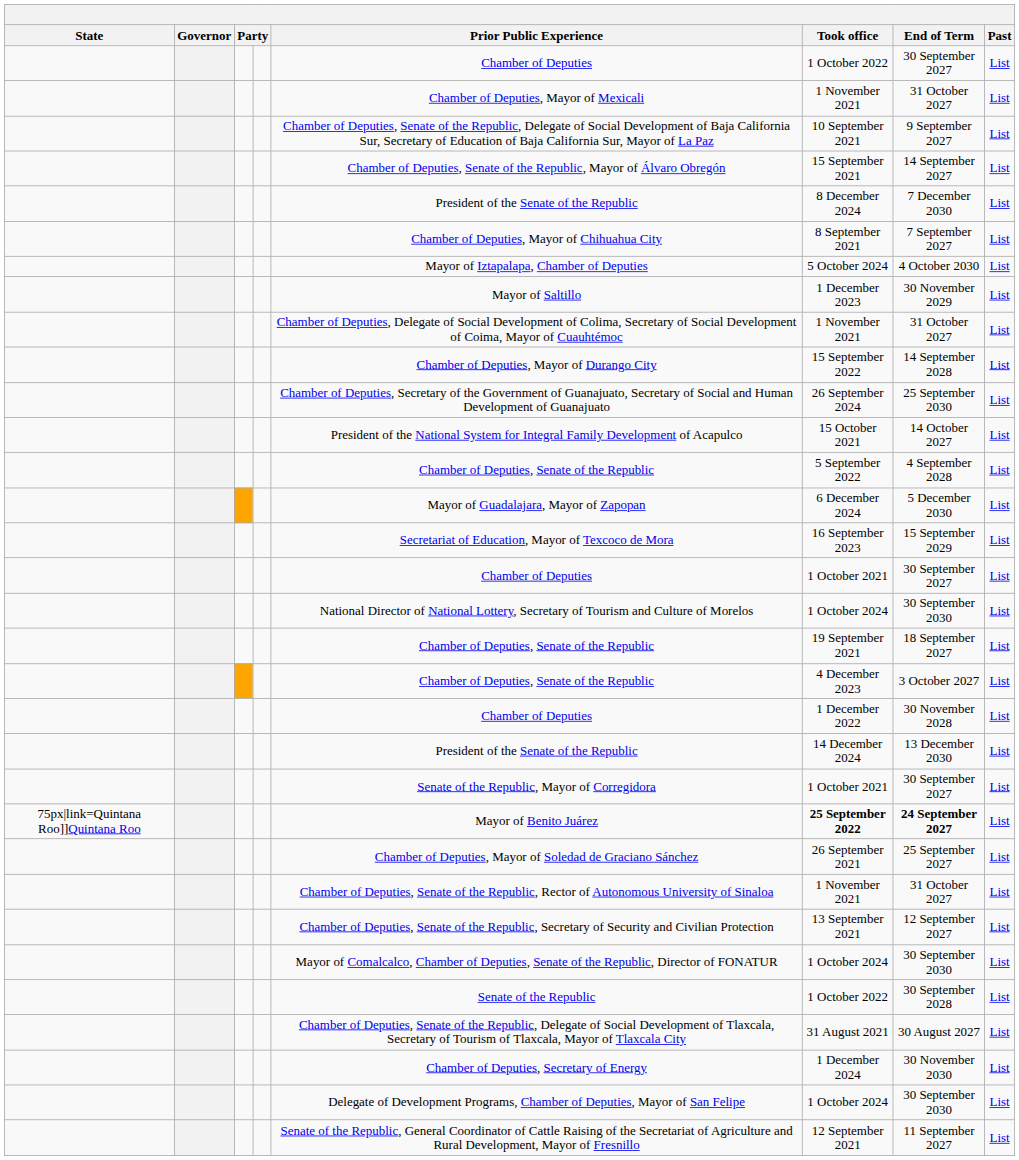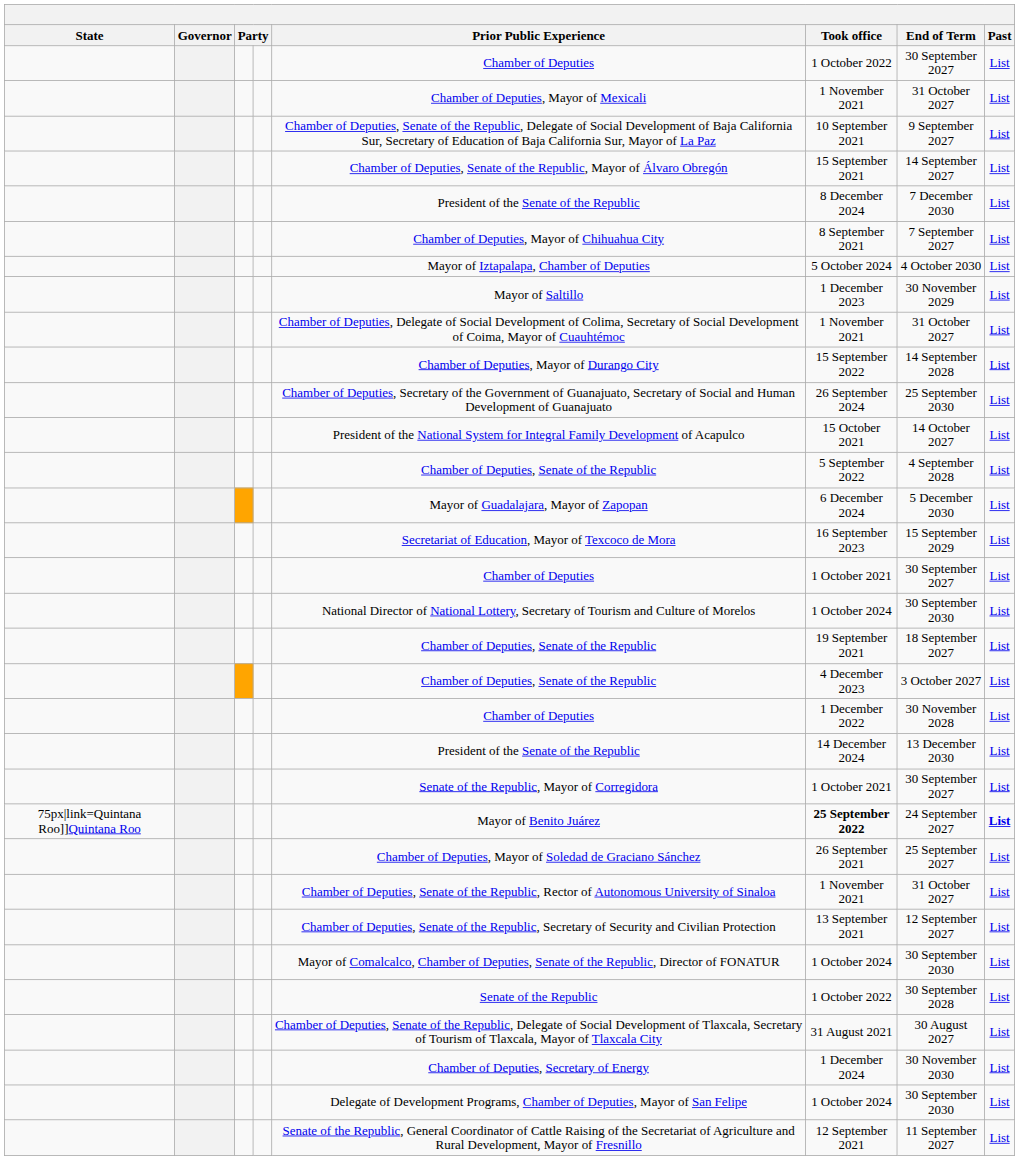(939, 821) bold -> (941, 821) normal
(1000, 821) normal -> (1000, 821) bold
